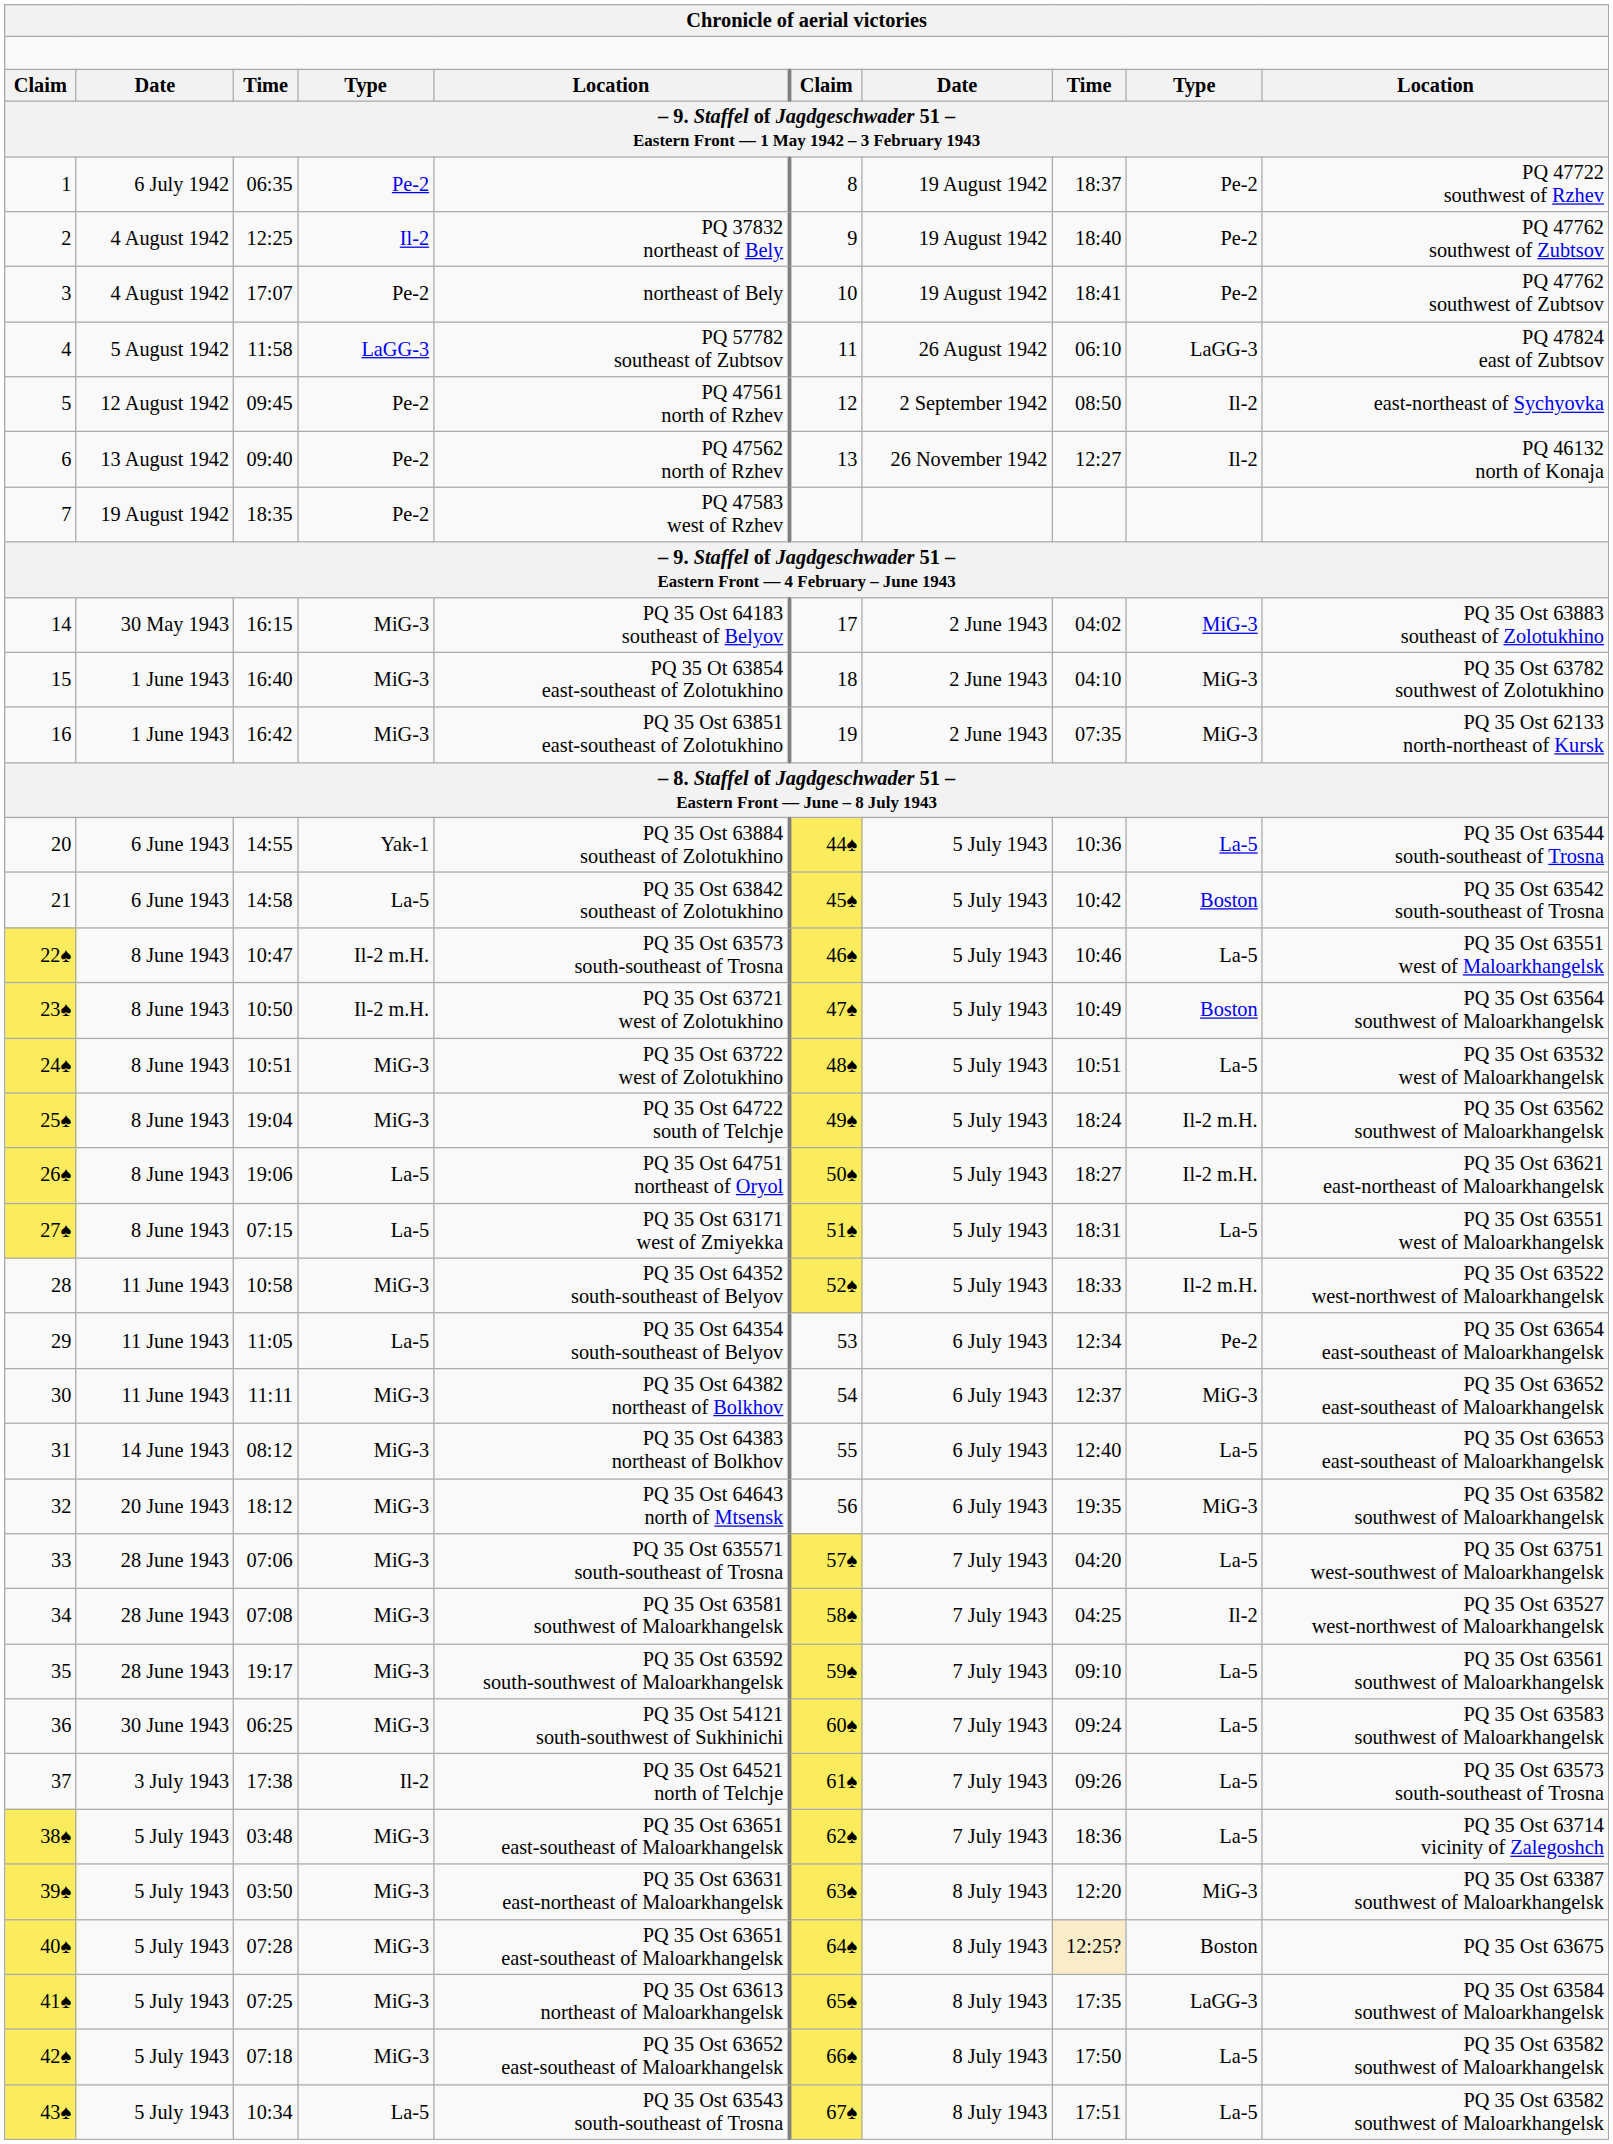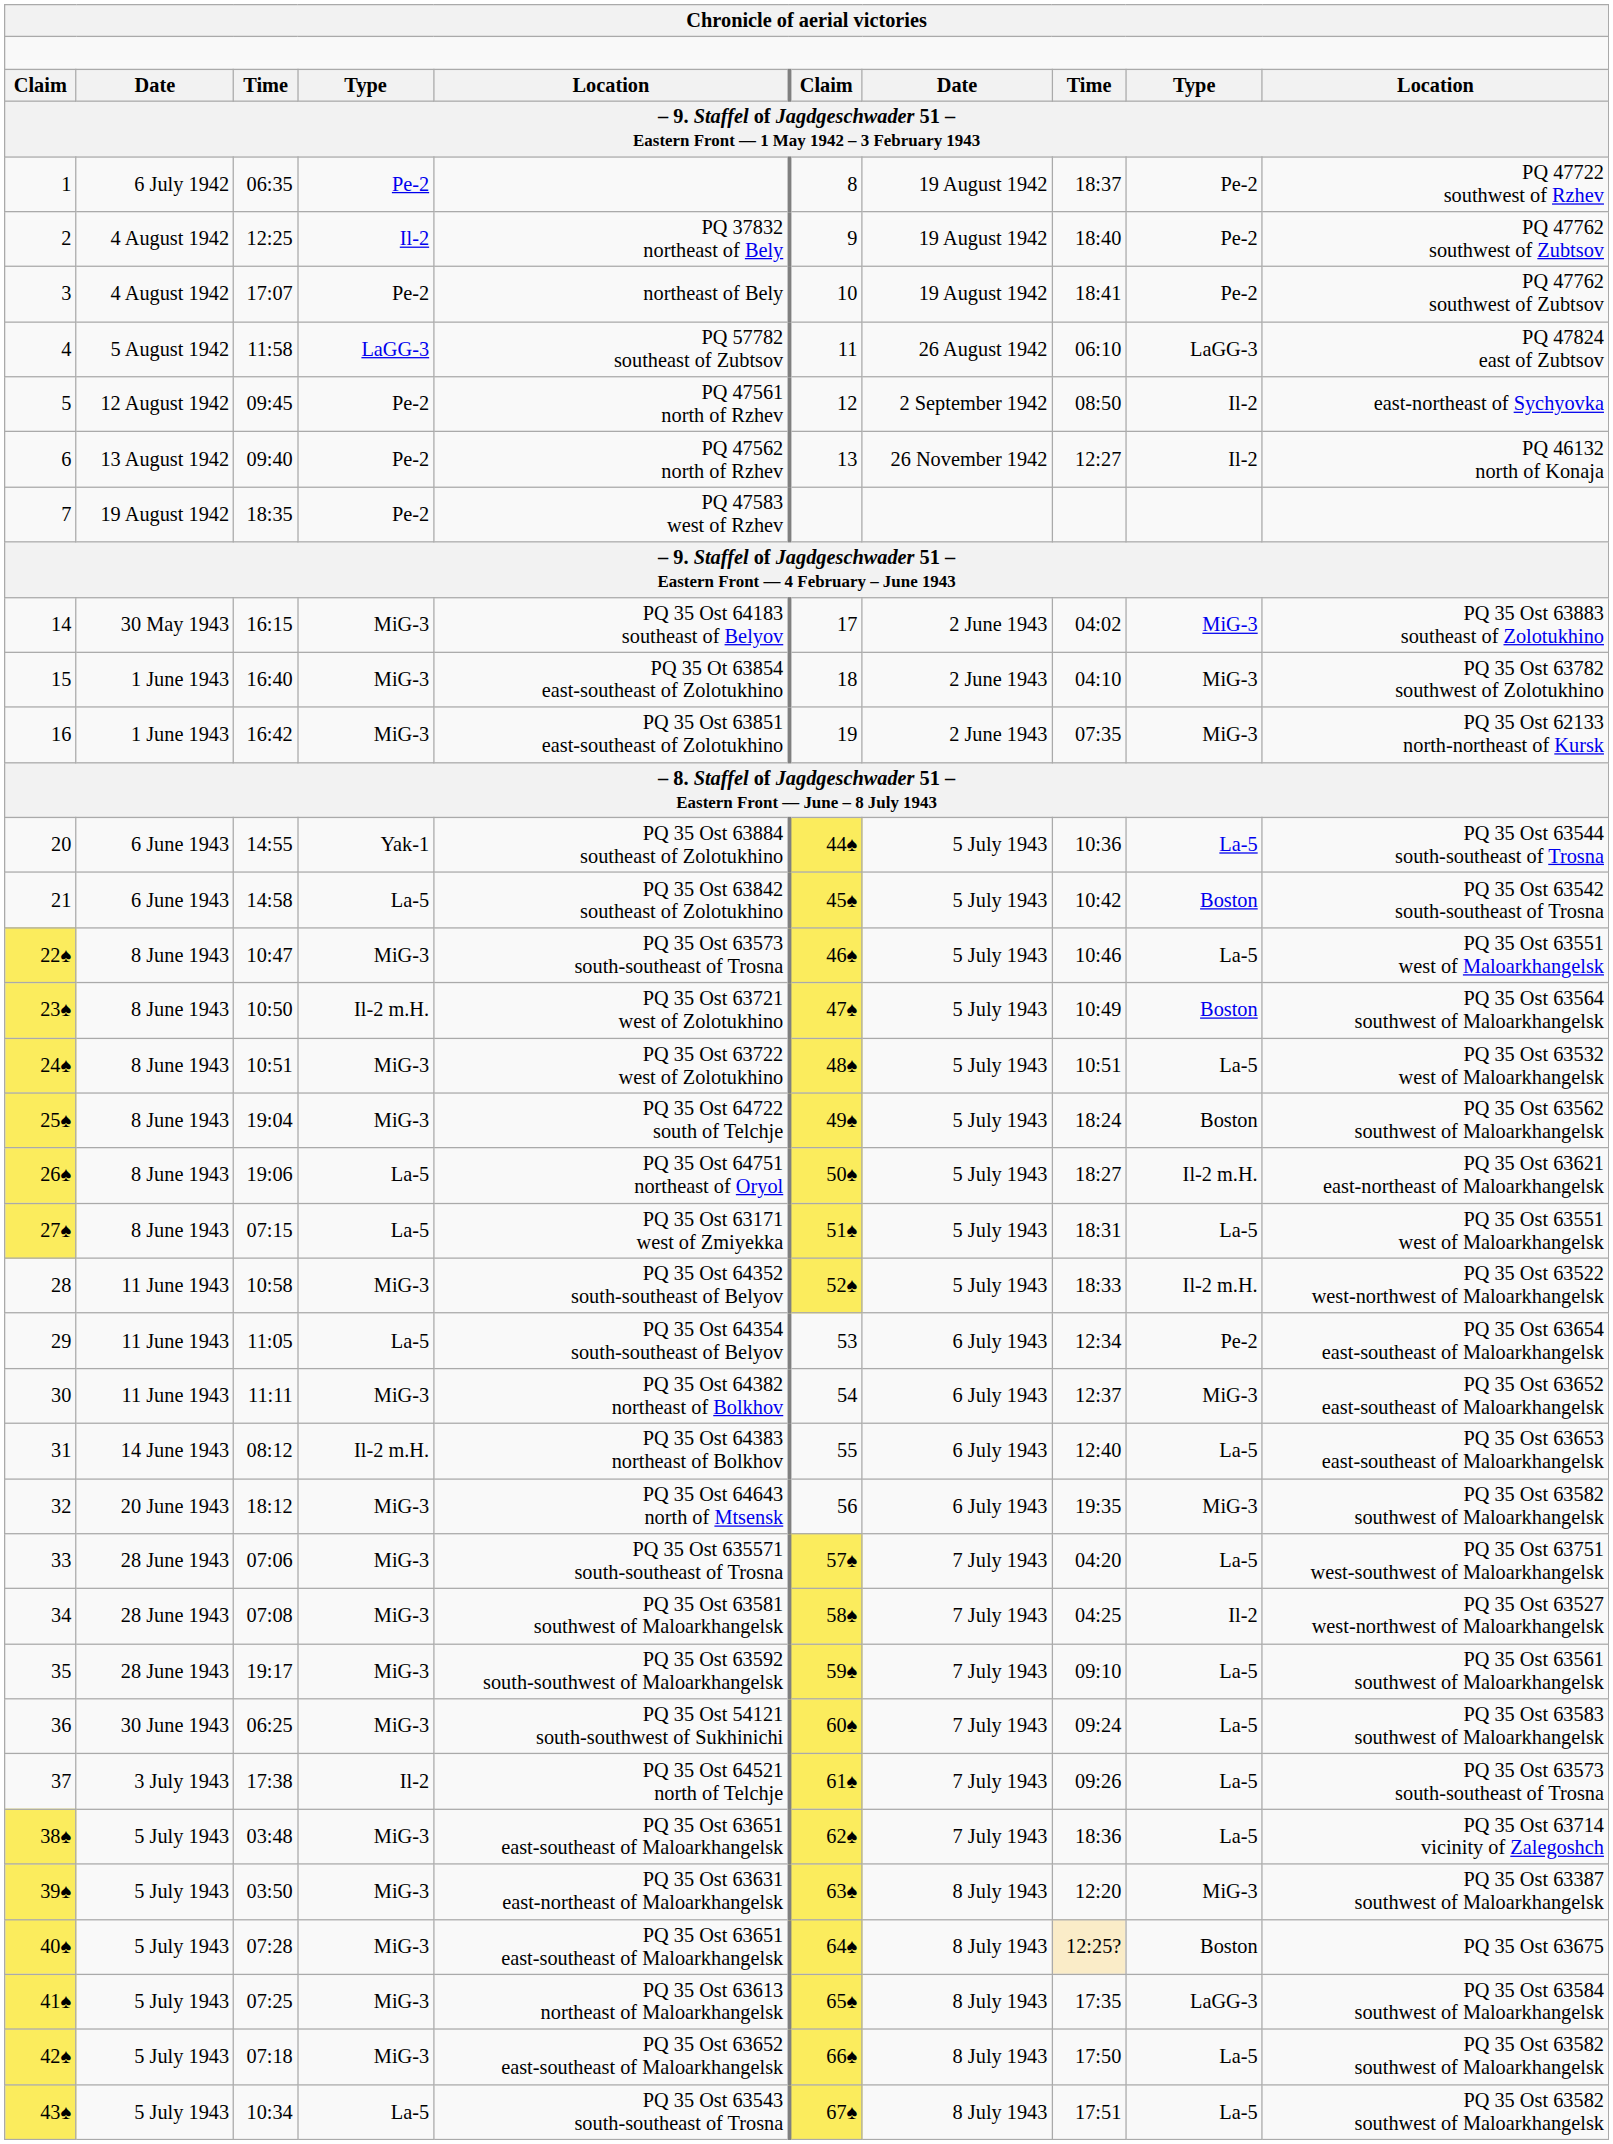(392, 955) Il-2 m.H. -> (401, 955) MiG-3
(1220, 1120) Il-2 m.H. -> (1229, 1120) Boston
(401, 1450) MiG-3 -> (392, 1450) Il-2 m.H.
